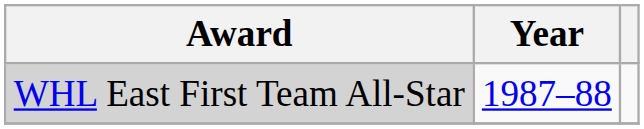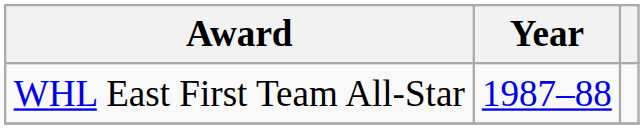(239, 92) lightgrey background -> (239, 92) no background
